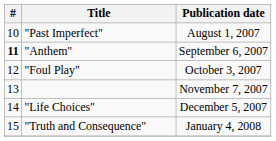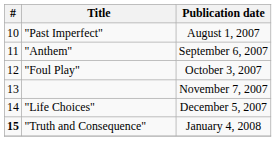(13, 51) bold -> (13, 51) normal
(13, 126) normal -> (13, 126) bold
